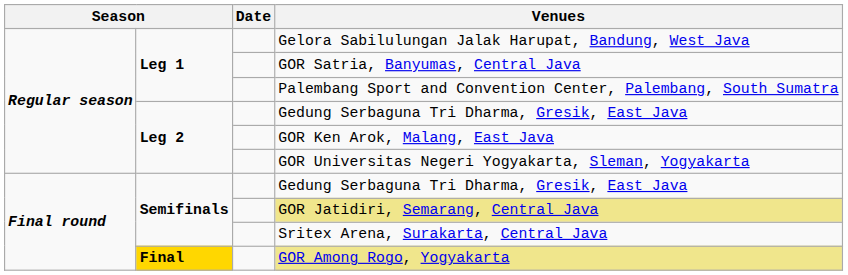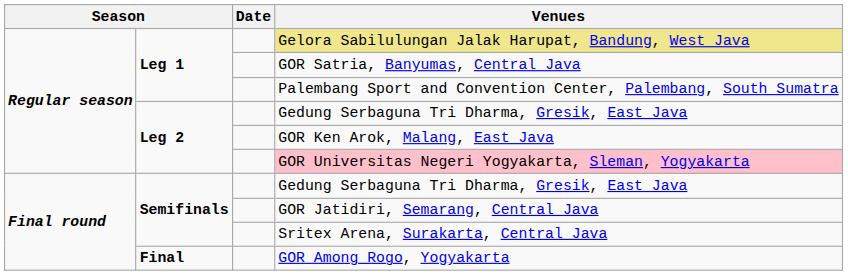(514, 41) no background -> (514, 41) khaki background
(514, 162) no background -> (514, 162) pink background
(438, 210) khaki background -> (438, 210) no background
(162, 258) gold background -> (162, 258) no background
(394, 258) khaki background -> (394, 258) no background
